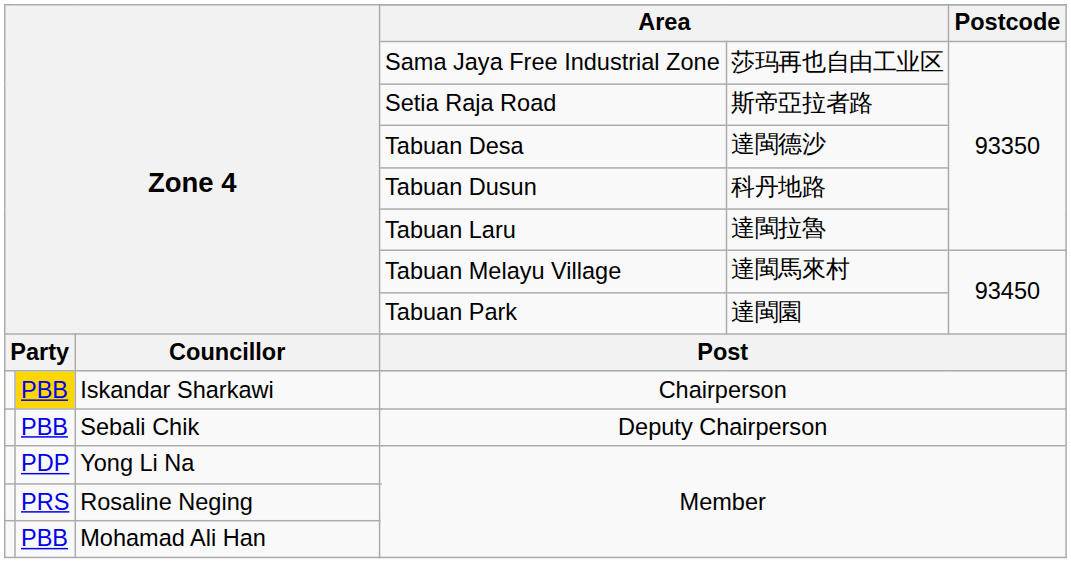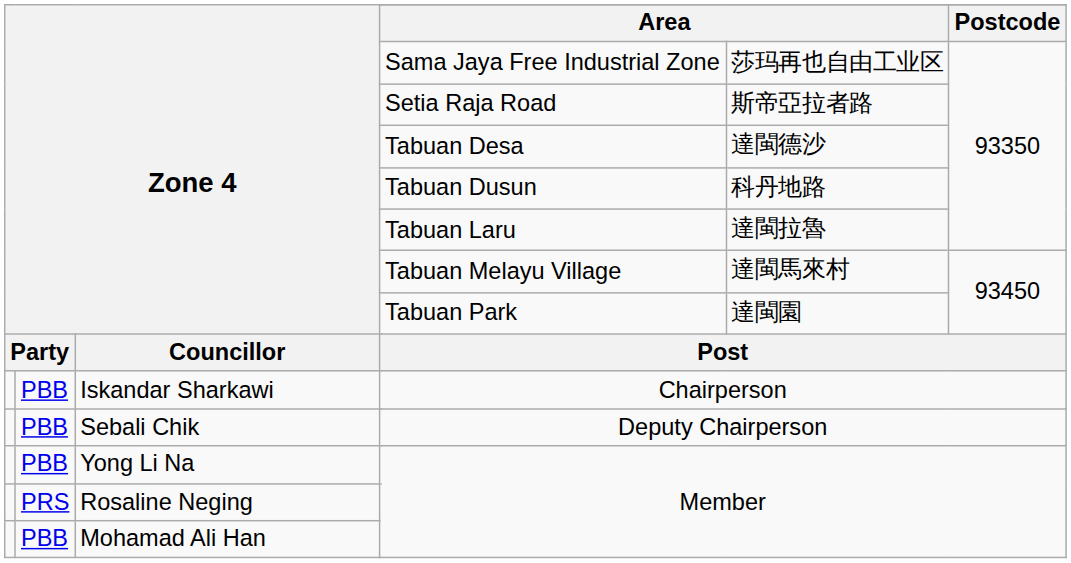(45, 389) gold background -> (45, 389) no background
(45, 464) PDP -> (45, 464) PBB
